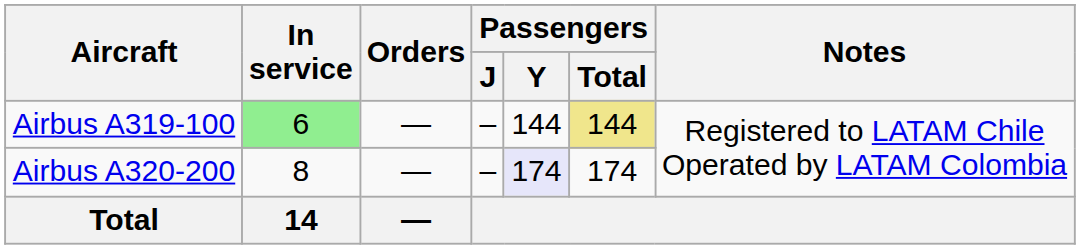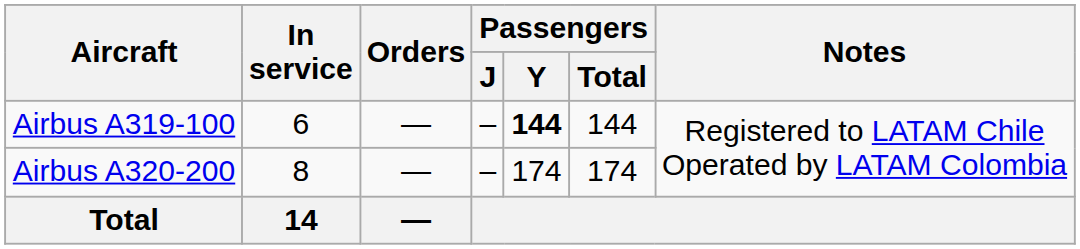(301, 123) lightgreen background -> (301, 123) no background
(536, 123) normal -> (536, 123) bold
(612, 123) khaki background -> (612, 123) no background
(536, 171) lavender background -> (536, 171) no background
